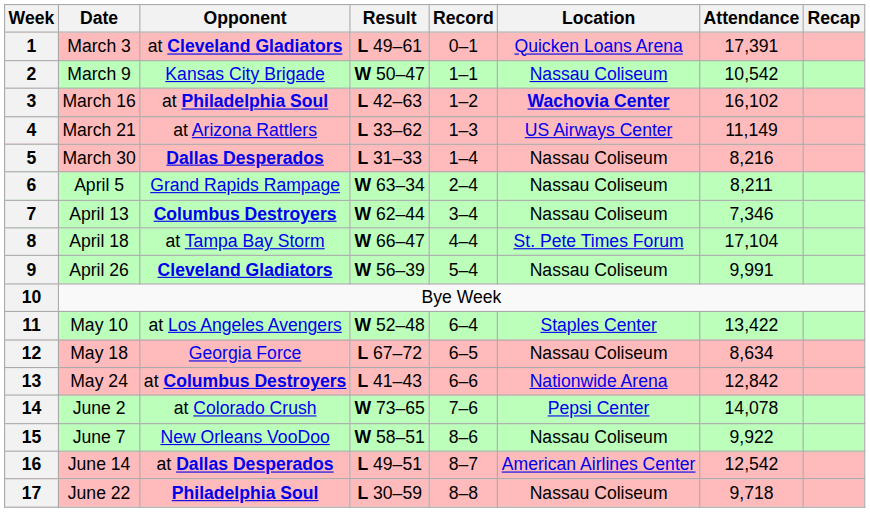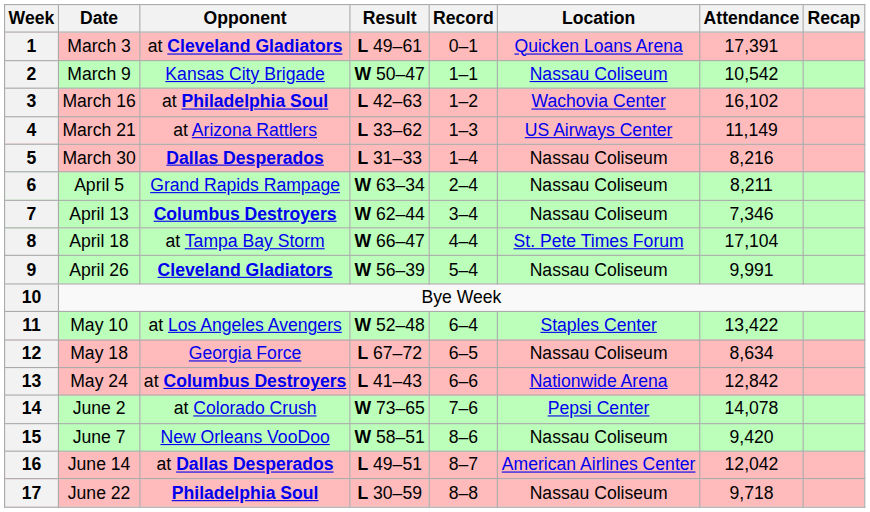(599, 102) bold -> (599, 102) normal
(751, 437) 9,922 -> (751, 437) 9,420
(751, 465) 12,542 -> (751, 465) 12,042
